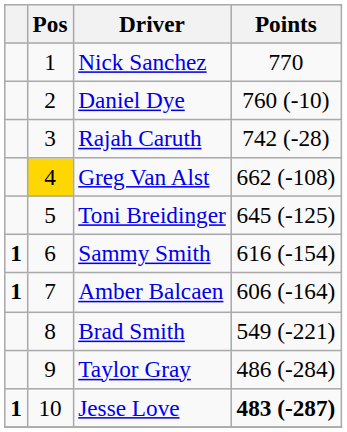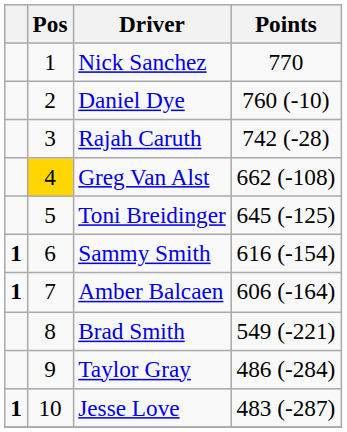(286, 407) bold -> (286, 407) normal
